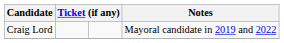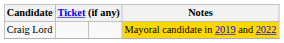(200, 30) no background -> (200, 30) gold background
